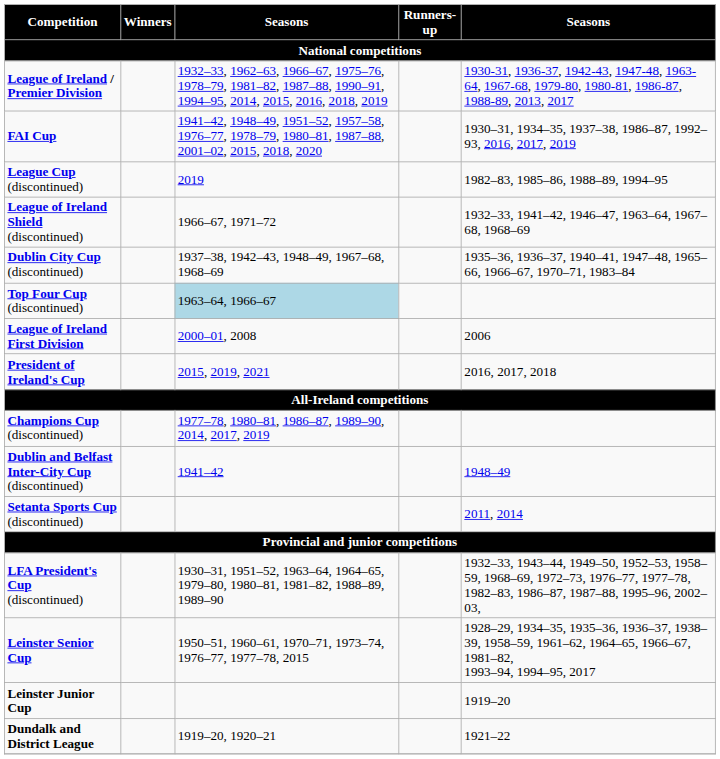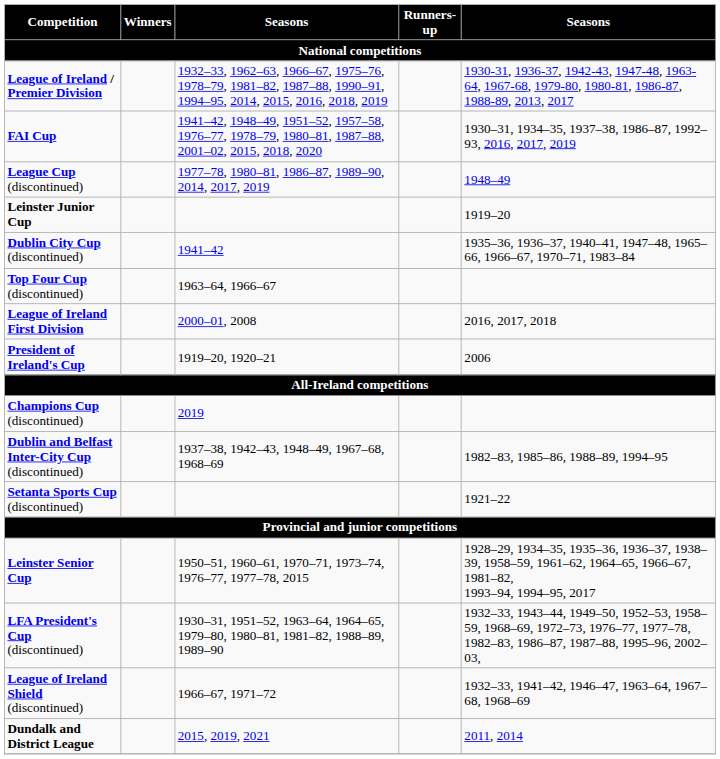(191, 179) 2019 -> (281, 179) 1977–78, 1980–81, 1986–87, 1989–90, 2014, 2017, 2019
(566, 179) 1982–83, 1985–86, 1988–89, 1994–95 -> (487, 179) 1948–49
rows swapped: (57, 222) <-> (51, 700)
(281, 265) 1937–38, 1942–43, 1948–49, 1967–68, 1968–69 -> (201, 250) 1941–42
(227, 300) lightblue background -> (227, 286) no background
(477, 336) 2006 -> (510, 321) 2016, 2017, 2018
(224, 371) 2015, 2019, 2021 -> (227, 357) 1919–20, 1920–21
(510, 371) 2016, 2017, 2018 -> (477, 357) 2006
(281, 428) 1977–78, 1980–81, 1986–87, 1989–90, 2014, 2017, 2019 -> (191, 413) 2019
(201, 471) 1941–42 -> (281, 456) 1937–38, 1942–43, 1948–49, 1967–68, 1968–69
(487, 471) 1948–49 -> (566, 456) 1982–83, 1985–86, 1988–89, 1994–95
(494, 514) 2011, 2014 -> (487, 499) 1921–22
rows swapped: (50, 650) <-> (52, 585)
(227, 736) 1919–20, 1920–21 -> (224, 736) 2015, 2019, 2021
(487, 736) 1921–22 -> (494, 736) 2011, 2014
